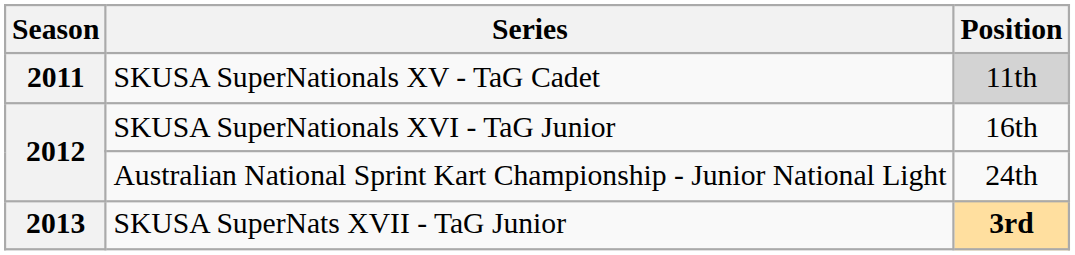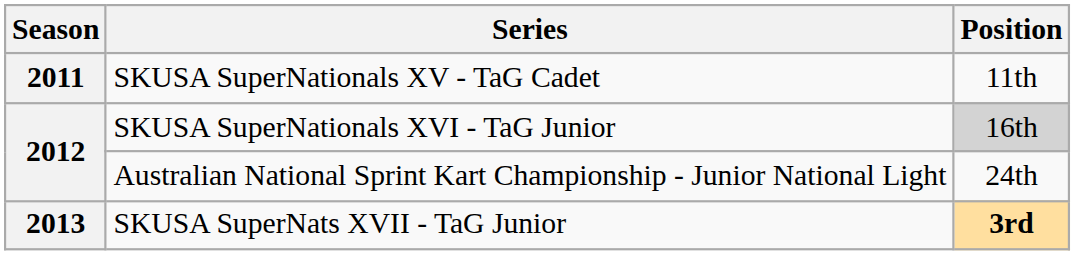(1011, 77) lightgrey background -> (1011, 77) no background
(1011, 126) no background -> (1011, 126) lightgrey background
